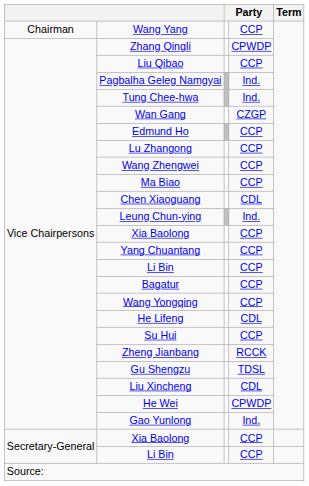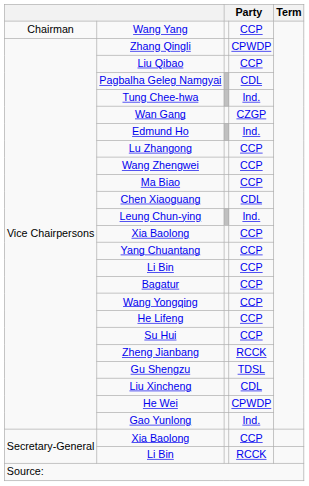(251, 81) Ind. -> (251, 81) CDL
(251, 132) CCP -> (251, 132) Ind.
(251, 319) CDL -> (251, 319) CCP
(251, 455) CCP -> (251, 455) RCCK
